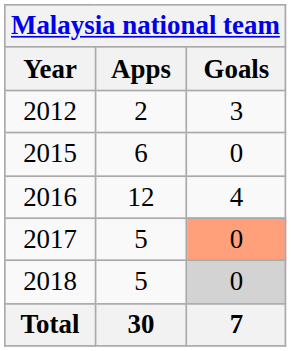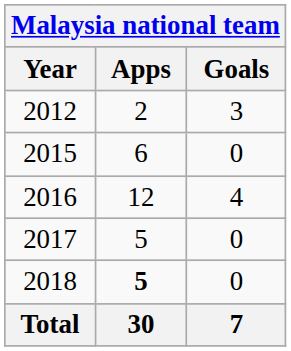(236, 238) lightsalmon background -> (236, 238) no background
(141, 281) normal -> (141, 281) bold
(236, 281) lightgrey background -> (236, 281) no background
